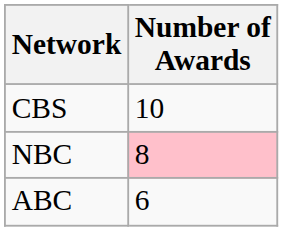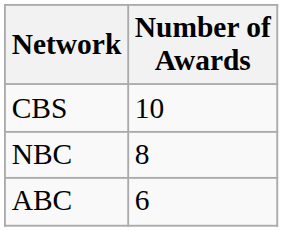(142, 154) pink background -> (142, 154) no background
